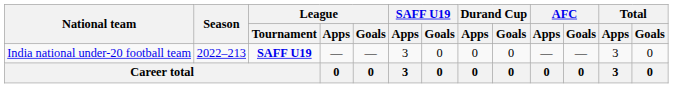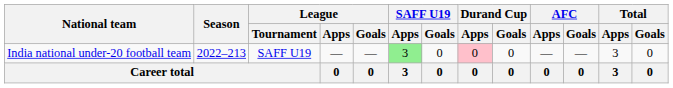(284, 53) bold -> (284, 53) normal
(405, 53) no background -> (405, 53) lightgreen background
(475, 53) no background -> (475, 53) pink background
